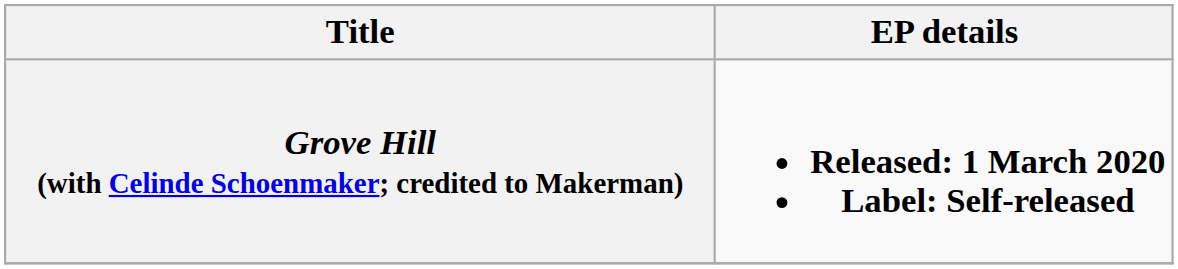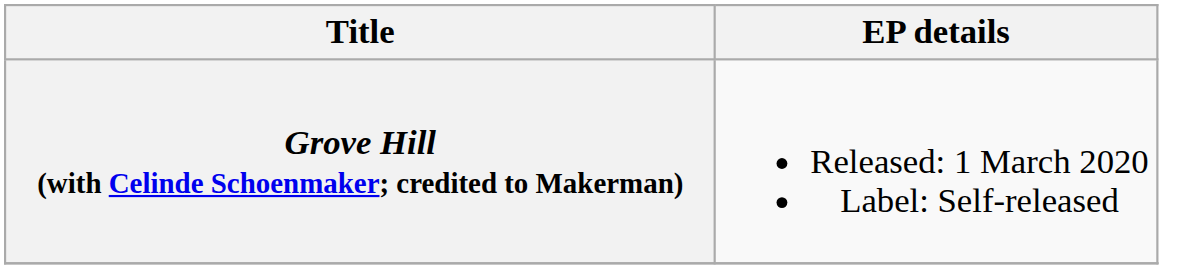(944, 181) bold -> (936, 181) normal
